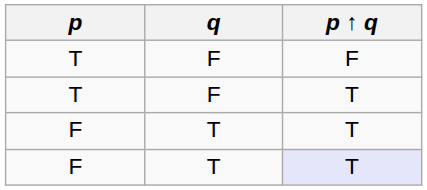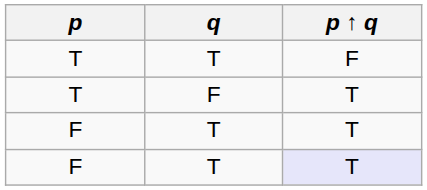(214, 58) F -> (214, 58) T
